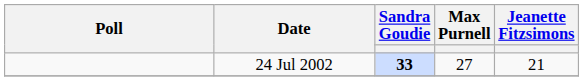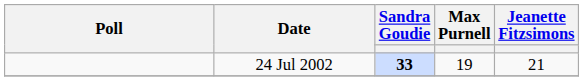(464, 65) 27 -> (464, 65) 19
